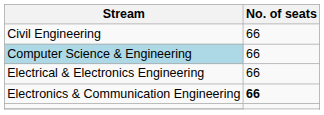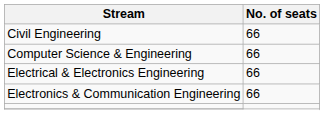(100, 53) lightblue background -> (100, 53) no background
(253, 93) bold -> (253, 93) normal
